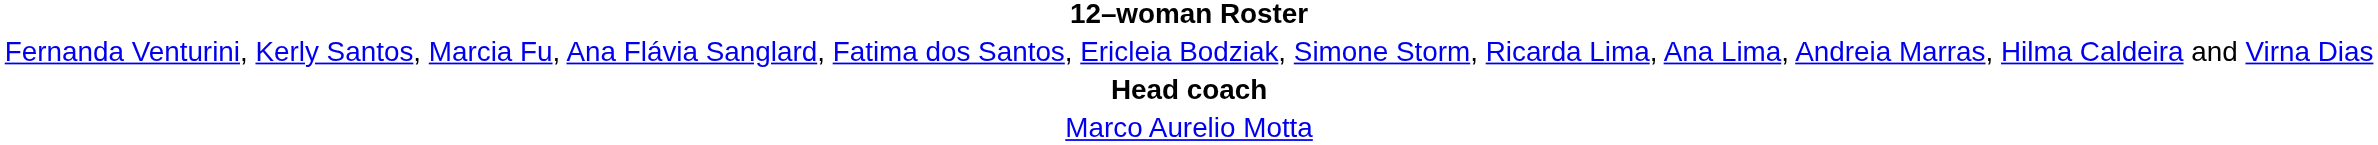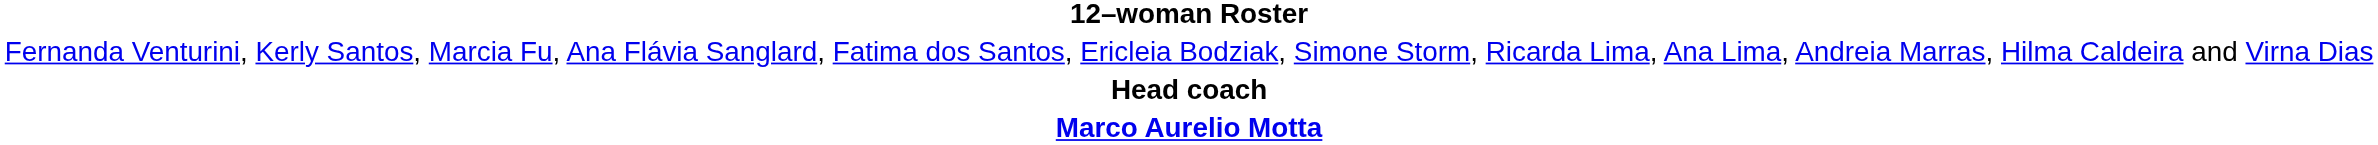(1189, 128) normal -> (1189, 128) bold
